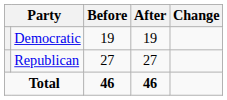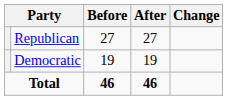rows swapped: (47, 60) <-> (47, 38)
